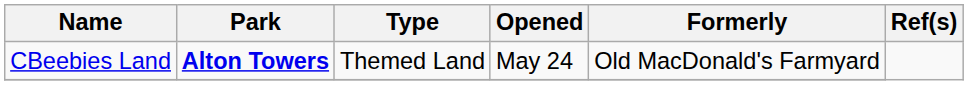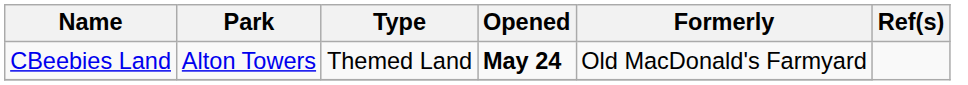(255, 60) bold -> (249, 60) normal
(534, 60) normal -> (522, 60) bold
